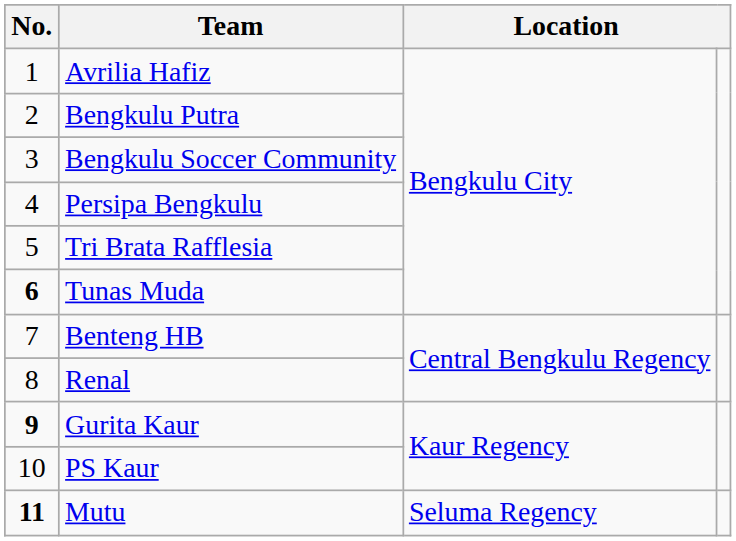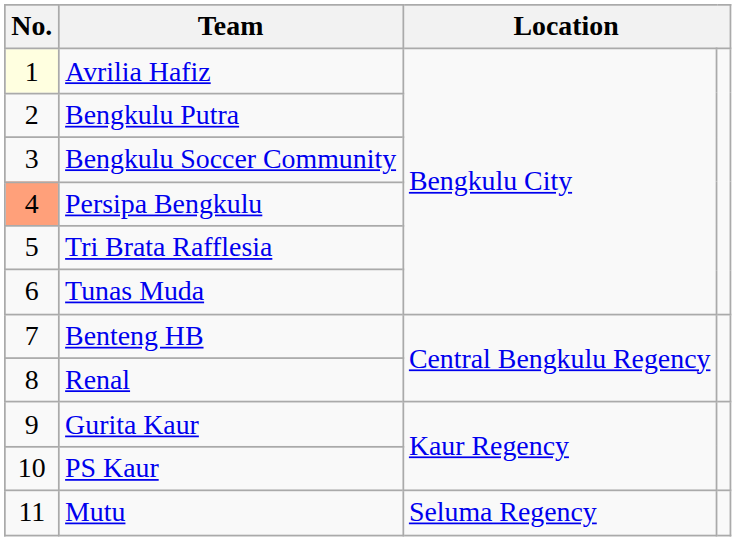(32, 70) no background -> (32, 70) lightyellow background
(32, 203) no background -> (32, 203) lightsalmon background
(32, 291) bold -> (32, 291) normal
(32, 423) bold -> (32, 423) normal
(32, 512) bold -> (32, 512) normal
